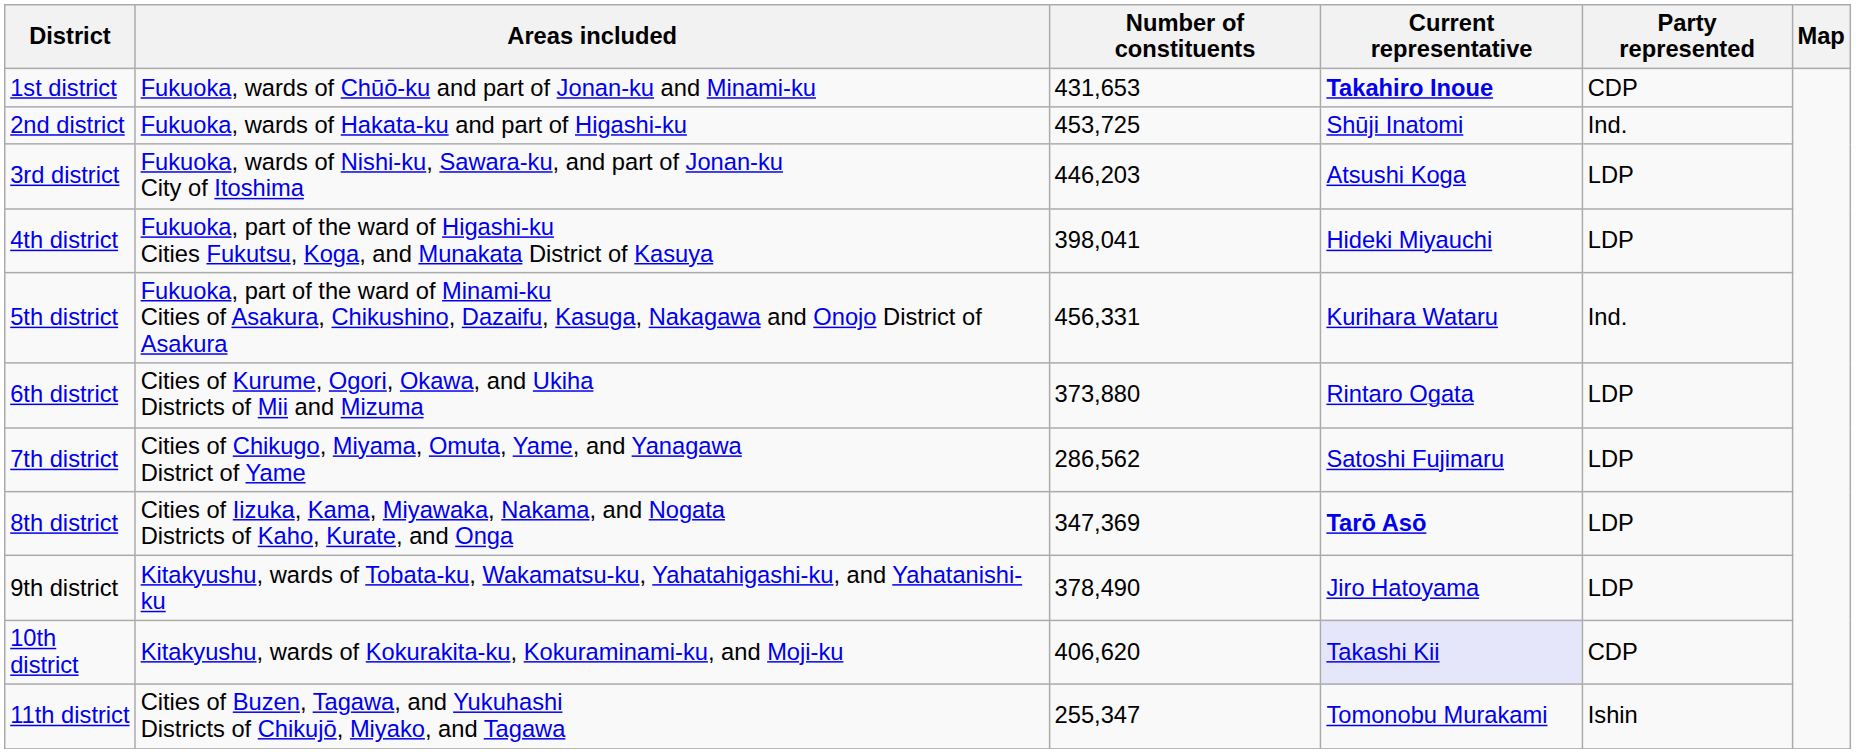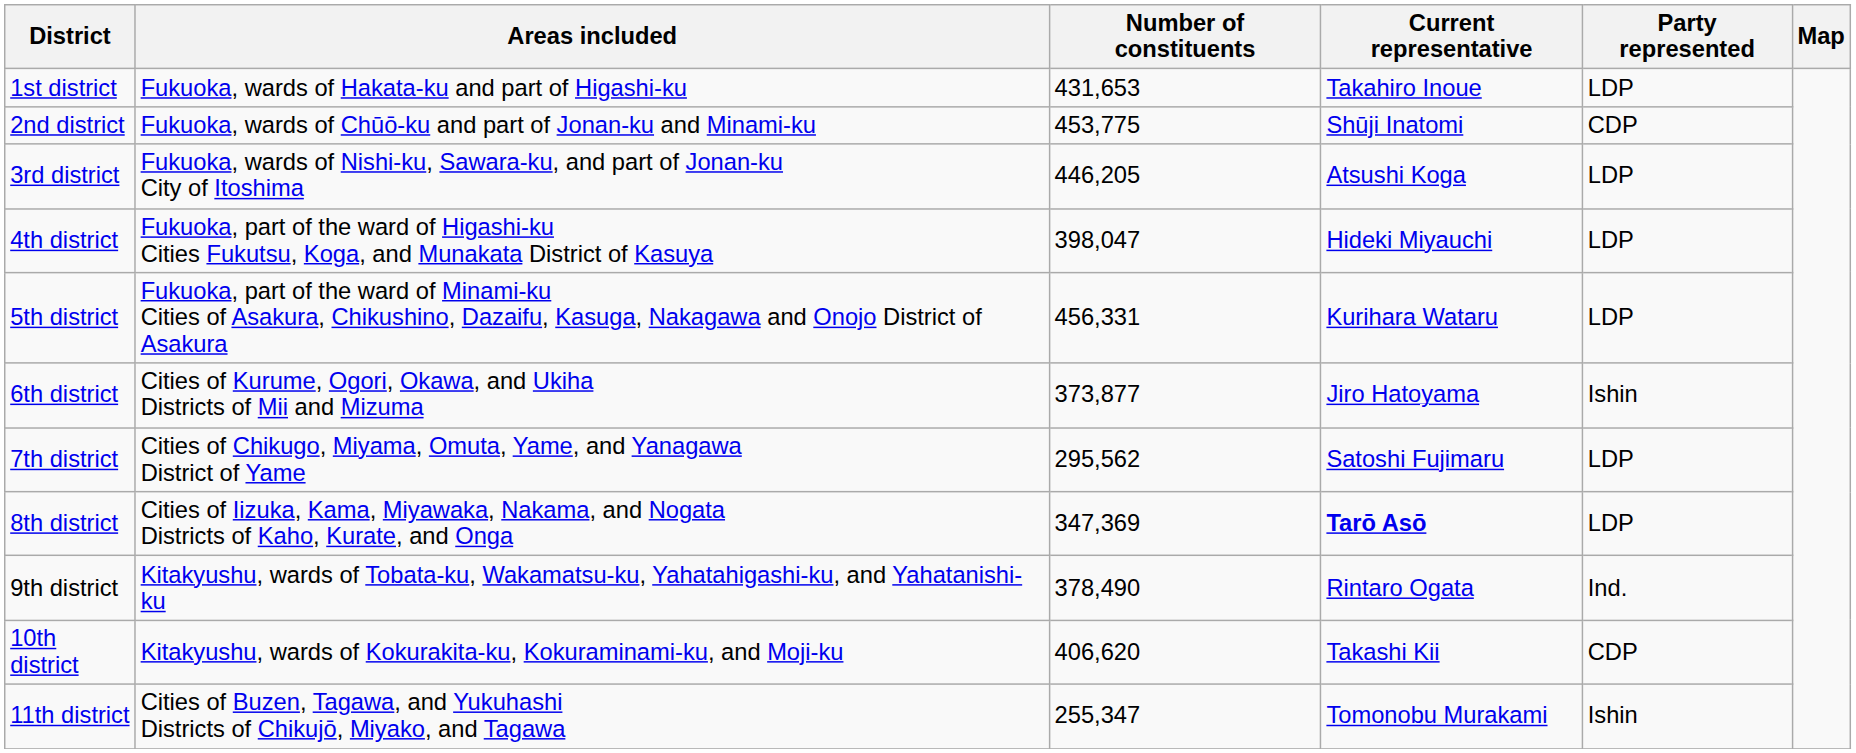(478, 87) Fukuoka, wards of Chūō-ku and part of Jonan-ku and Minami-ku -> (414, 87) Fukuoka, wards of Hakata-ku and part of Higashi-ku
(1410, 87) bold -> (1404, 87) normal
(1613, 87) CDP -> (1611, 87) LDP
(414, 125) Fukuoka, wards of Hakata-ku and part of Higashi-ku -> (478, 125) Fukuoka, wards of Chūō-ku and part of Jonan-ku and Minami-ku
(1097, 125) 453,725 -> (1097, 125) 453,775
(1607, 125) Ind. -> (1613, 125) CDP
(1097, 175) 446,203 -> (1097, 175) 446,205
(1097, 240) 398,041 -> (1097, 240) 398,047
(1607, 317) Ind. -> (1611, 317) LDP
(1097, 395) 373,880 -> (1097, 395) 373,877
(1400, 395) Rintaro Ogata -> (1403, 395) Jiro Hatoyama
(1611, 395) LDP -> (1613, 395) Ishin
(1097, 459) 286,562 -> (1097, 459) 295,562
(1403, 587) Jiro Hatoyama -> (1400, 587) Rintaro Ogata
(1611, 587) LDP -> (1607, 587) Ind.
(1383, 651) lavender background -> (1383, 651) no background
